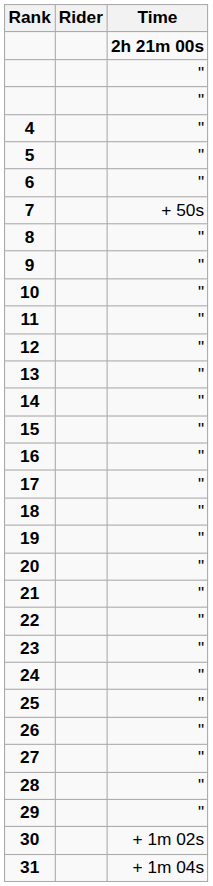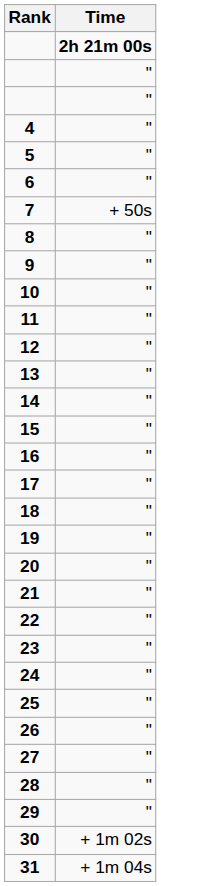- column: (81, 18)
